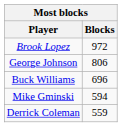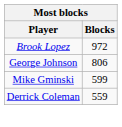- row: (43, 79)
(100, 96) 594 -> (100, 79) 599
